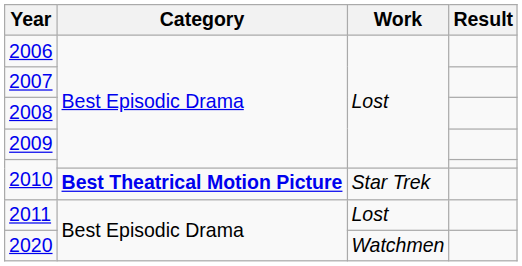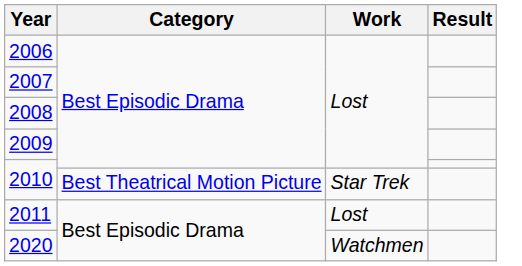(202, 183) bold -> (192, 183) normal
